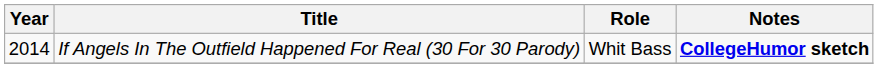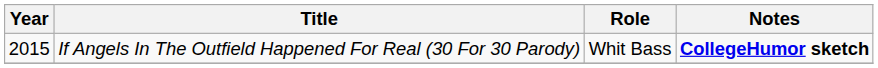(29, 48) 2014 -> (29, 48) 2015
